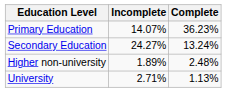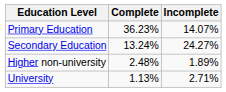columns swapped: (139, 13) <-> (195, 13)
